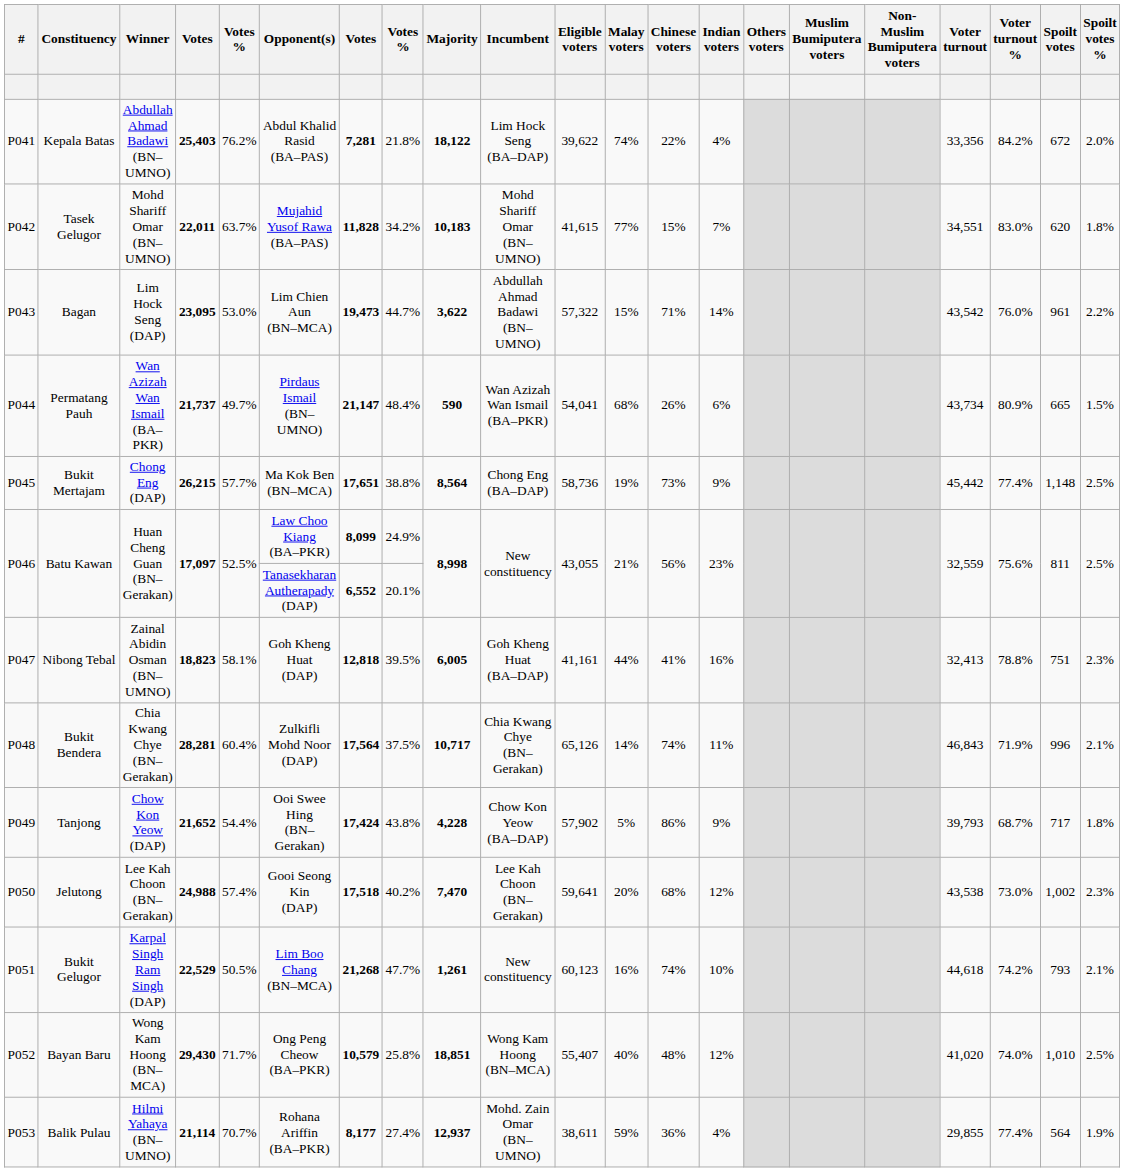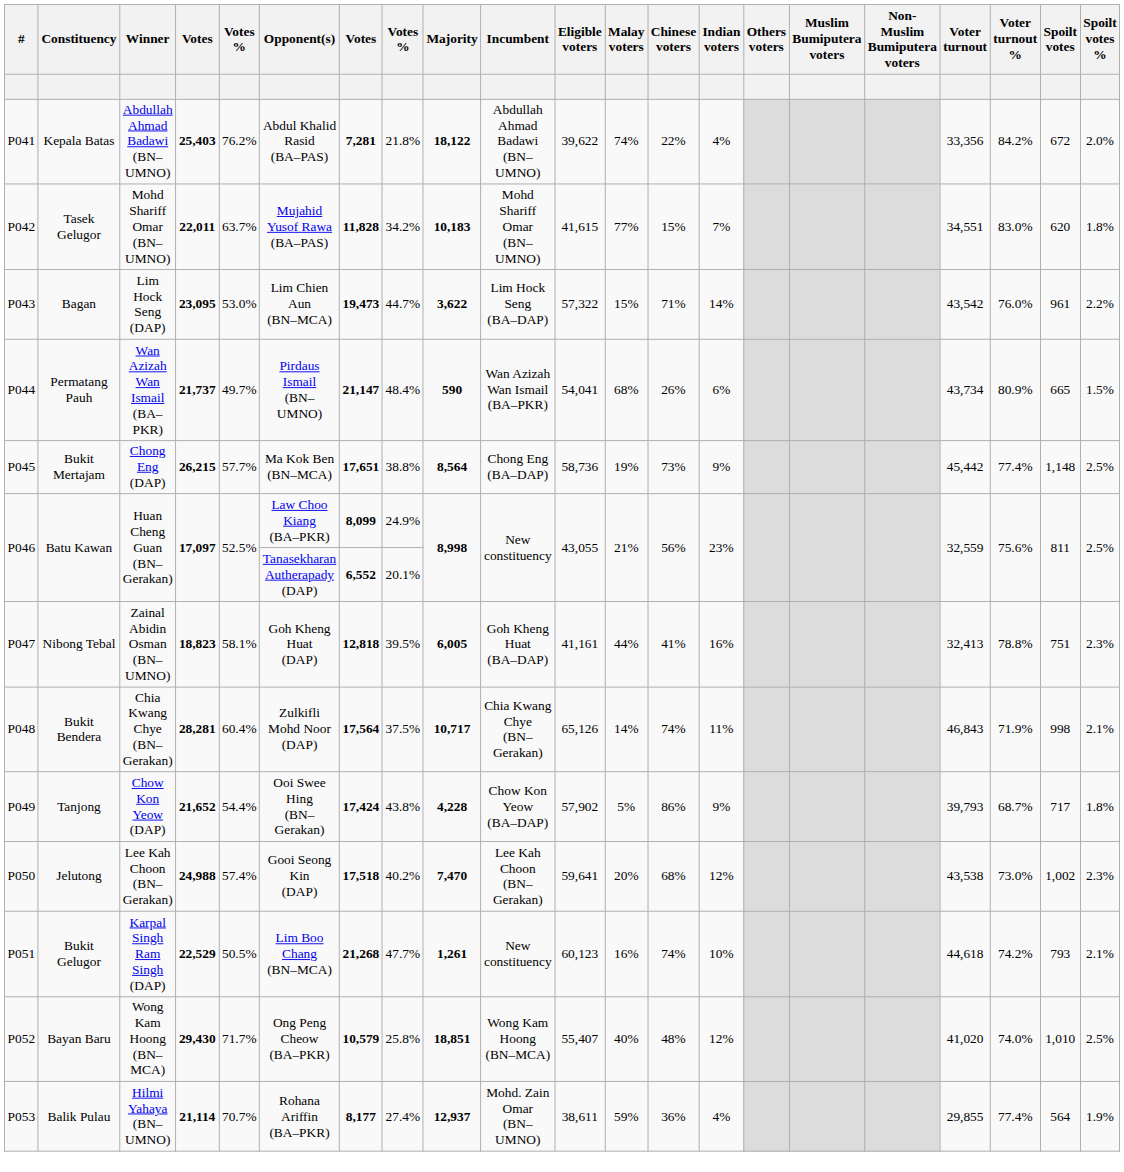(518, 141) Lim Hock Seng (BA–DAP) -> (518, 141) Abdullah Ahmad Badawi (BN–UMNO)
(518, 312) Abdullah Ahmad Badawi (BN–UMNO) -> (518, 304) Lim Hock Seng (BA–DAP)
(1060, 745) 996 -> (1060, 729) 998
